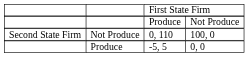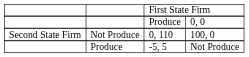(215, 22) Not Produce -> (198, 22) 0, 0
(198, 46) 0, 0 -> (215, 46) Not Produce
